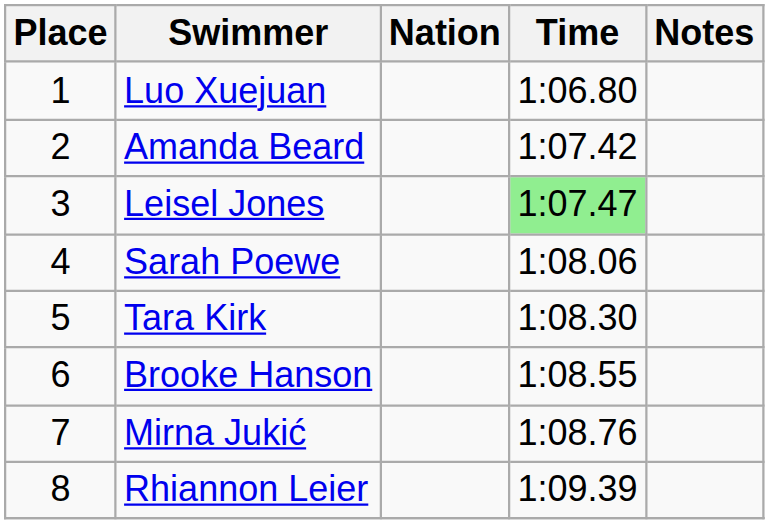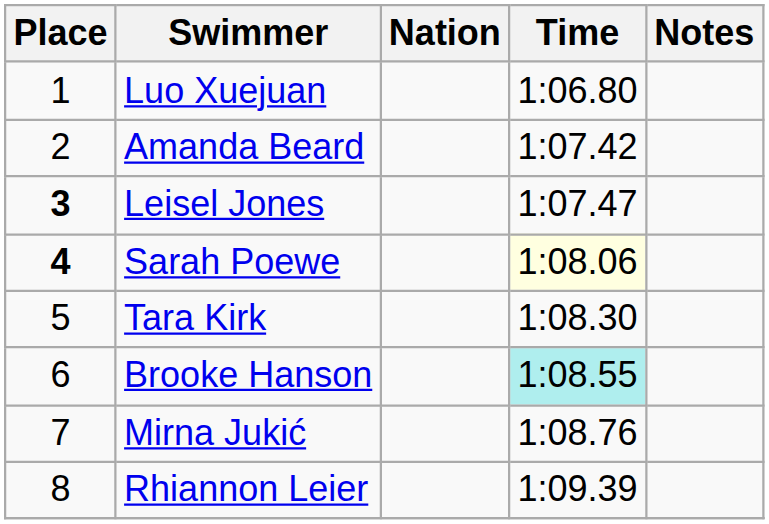(60, 204) normal -> (60, 204) bold
(578, 204) lightgreen background -> (578, 204) no background
(60, 261) normal -> (60, 261) bold
(578, 261) no background -> (578, 261) lightyellow background
(578, 375) no background -> (578, 375) paleturquoise background
